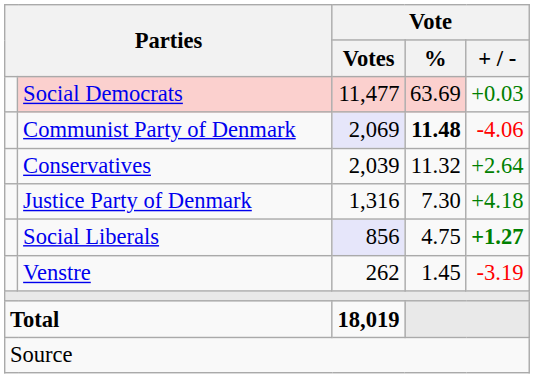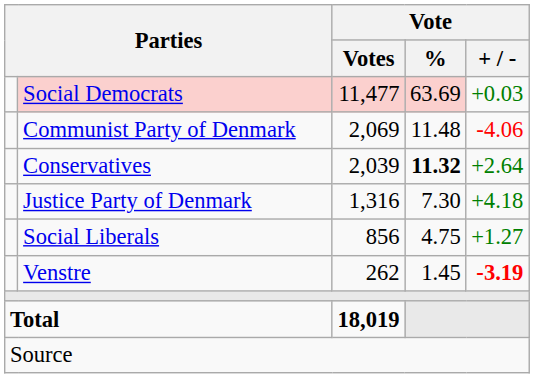(374, 129) lavender background -> (374, 129) no background
(436, 129) bold -> (436, 129) normal
(436, 165) normal -> (436, 165) bold
(383, 237) lavender background -> (383, 237) no background
(497, 237) bold -> (497, 237) normal
(500, 272) normal -> (500, 272) bold
